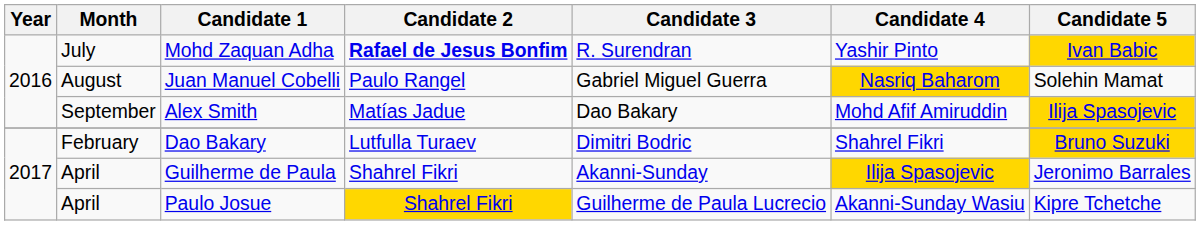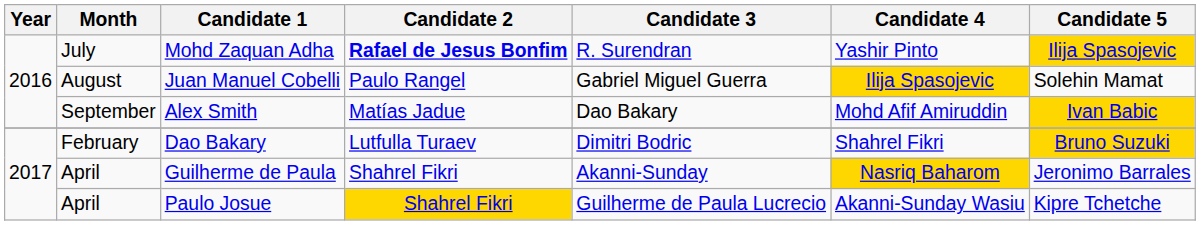(1112, 50) Ivan Babic -> (1112, 50) Ilija Spasojevic
(930, 81) Nasriq Baharom -> (930, 81) Ilija Spasojevic
(1112, 111) Ilija Spasojevic -> (1112, 111) Ivan Babic
(930, 173) Ilija Spasojevic -> (930, 173) Nasriq Baharom
